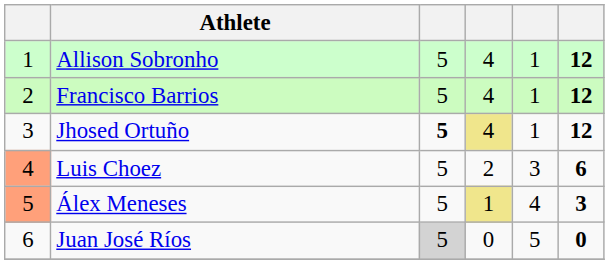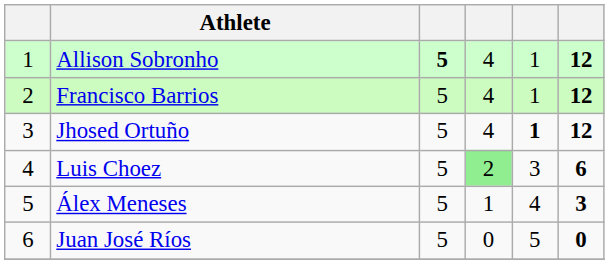(442, 58) normal -> (442, 58) bold
(442, 131) bold -> (442, 131) normal
(489, 131) khaki background -> (489, 131) no background
(535, 131) normal -> (535, 131) bold
(28, 167) lightsalmon background -> (28, 167) no background
(489, 167) no background -> (489, 167) lightgreen background
(28, 204) lightsalmon background -> (28, 204) no background
(489, 204) khaki background -> (489, 204) no background
(442, 240) lightgrey background -> (442, 240) no background
